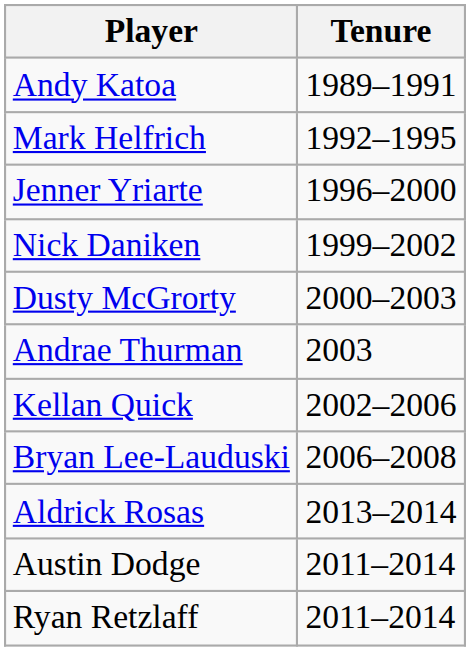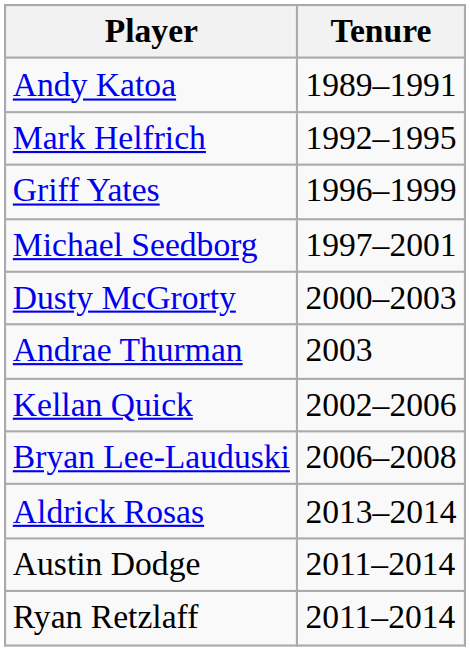+ row: (86, 191)
- row: (108, 191)
+ row: (135, 244)
- row: (107, 244)
